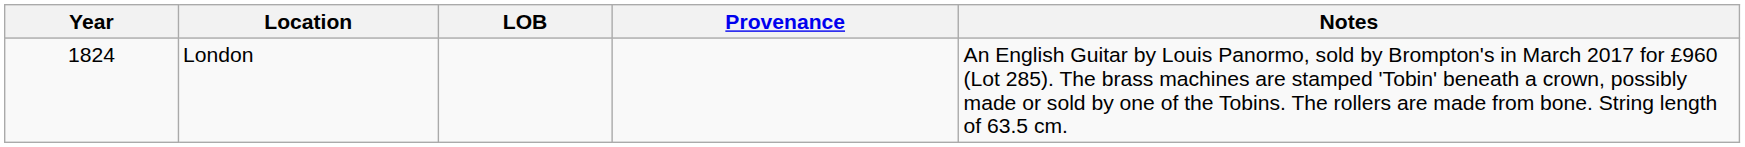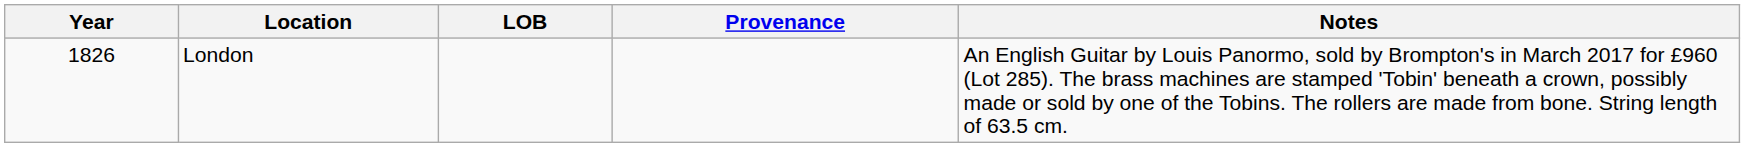(91, 55) 1824 -> (91, 55) 1826
